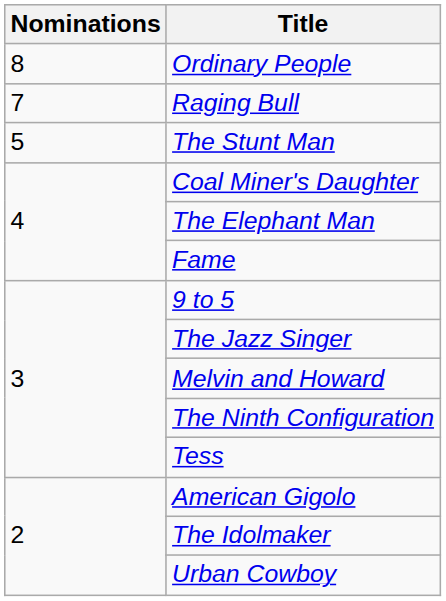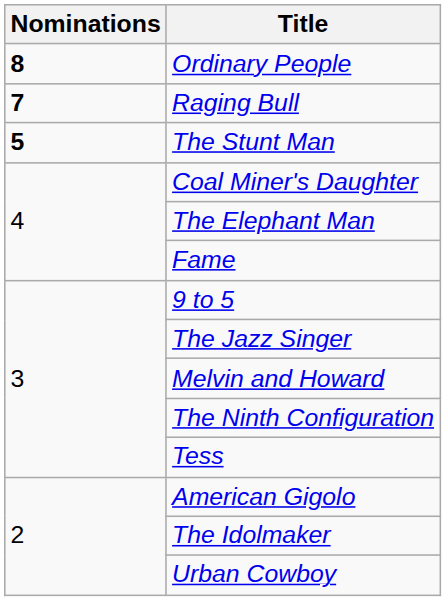(17, 63) normal -> (17, 63) bold
(17, 102) normal -> (17, 102) bold
(17, 142) normal -> (17, 142) bold
